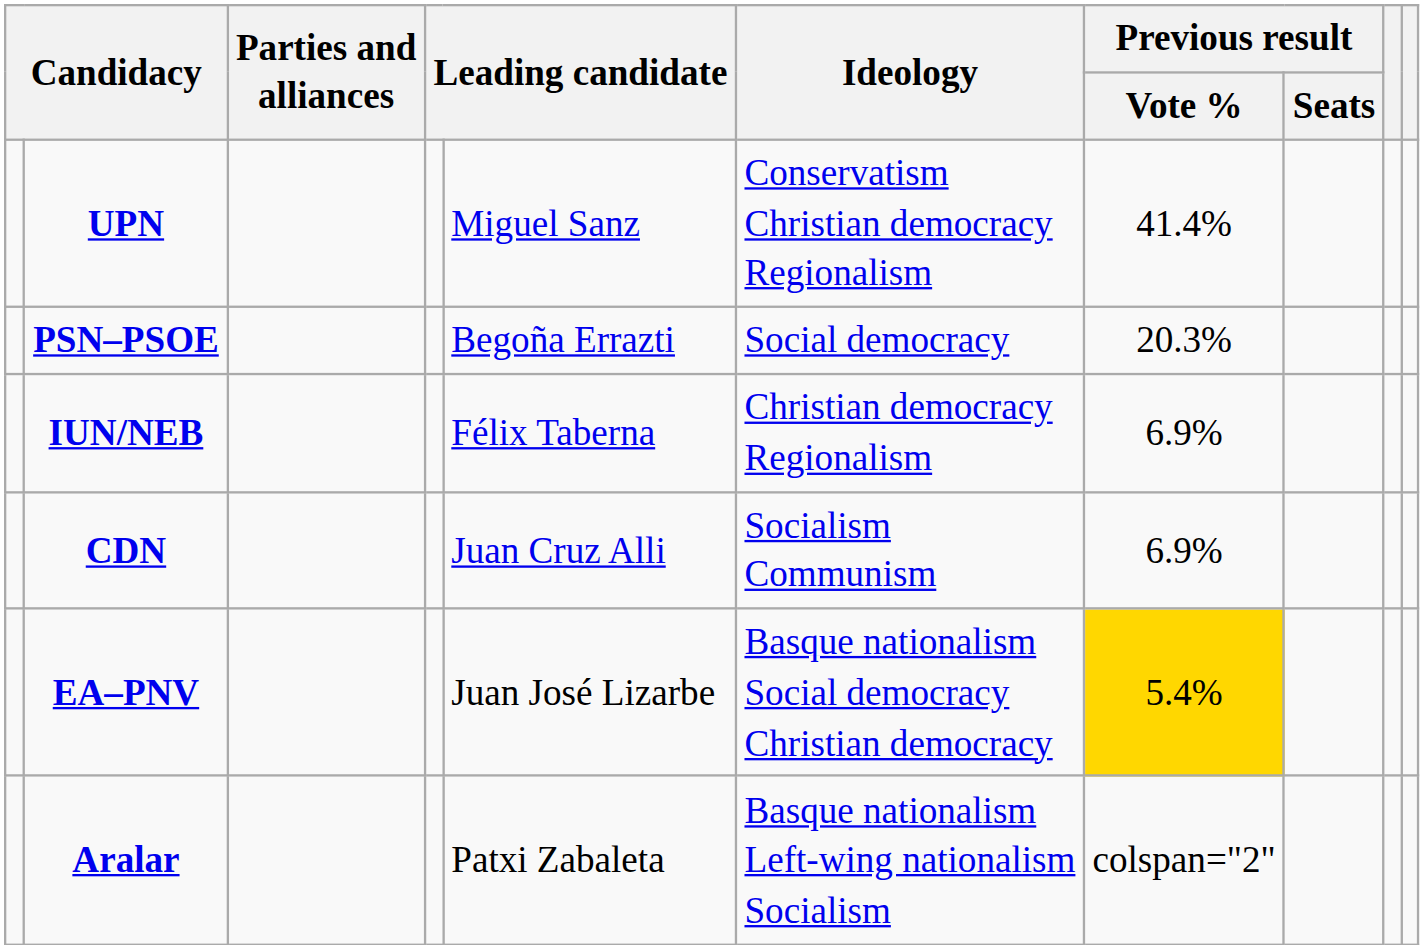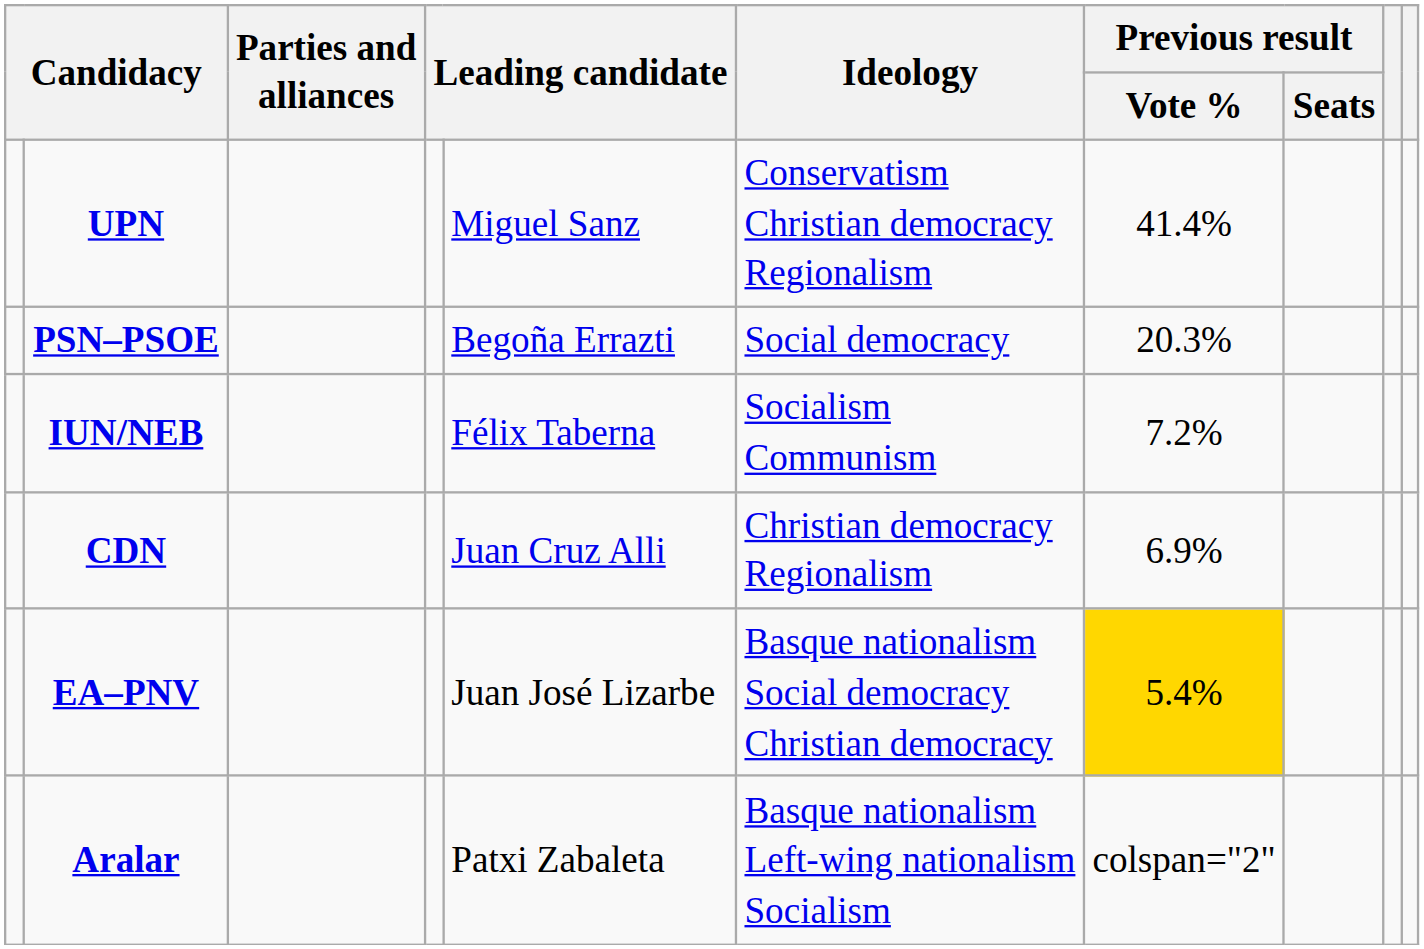(899, 432) Christian democracy Regionalism -> (840, 432) Socialism Communism
(1184, 432) 6.9% -> (1184, 432) 7.2%
(840, 549) Socialism Communism -> (899, 549) Christian democracy Regionalism
